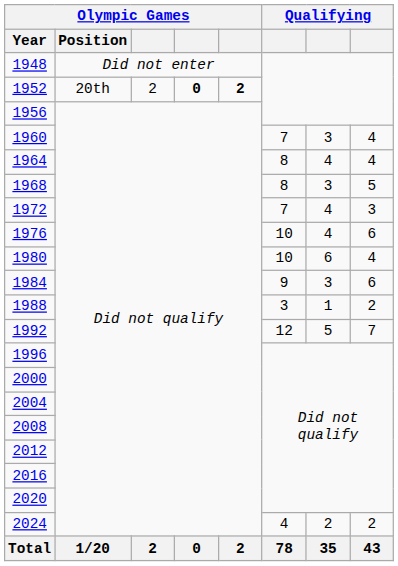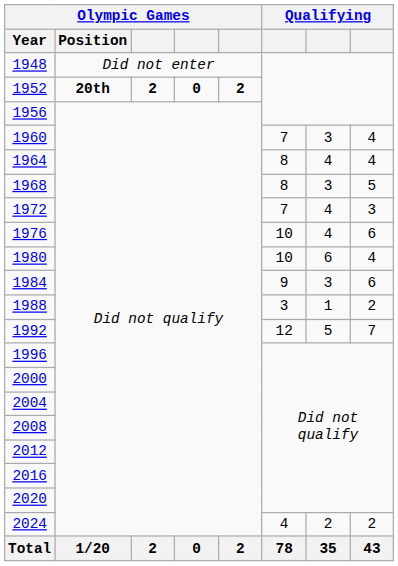(93, 89) normal -> (93, 89) bold
(153, 89) normal -> (153, 89) bold
